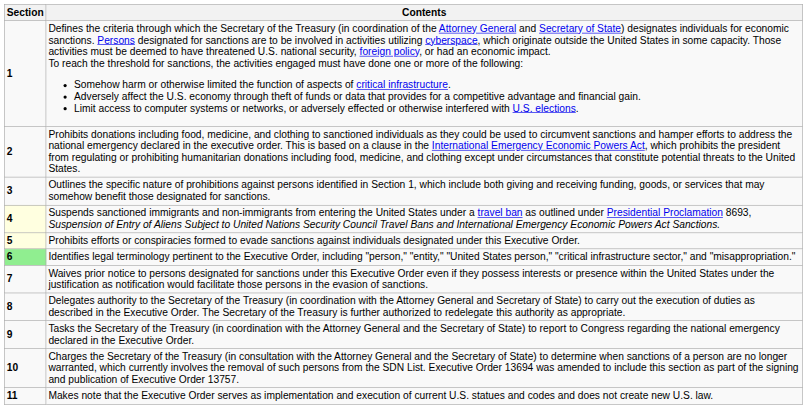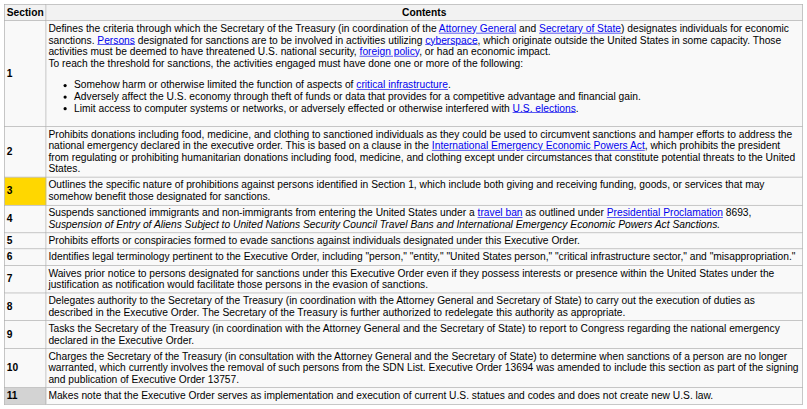(10, 191) no background -> (10, 191) gold background
(10, 219) lightyellow background -> (10, 219) no background
(10, 241) lightyellow background -> (10, 241) no background
(10, 257) lightgreen background -> (10, 257) no background
(12, 396) no background -> (12, 396) lightgrey background
